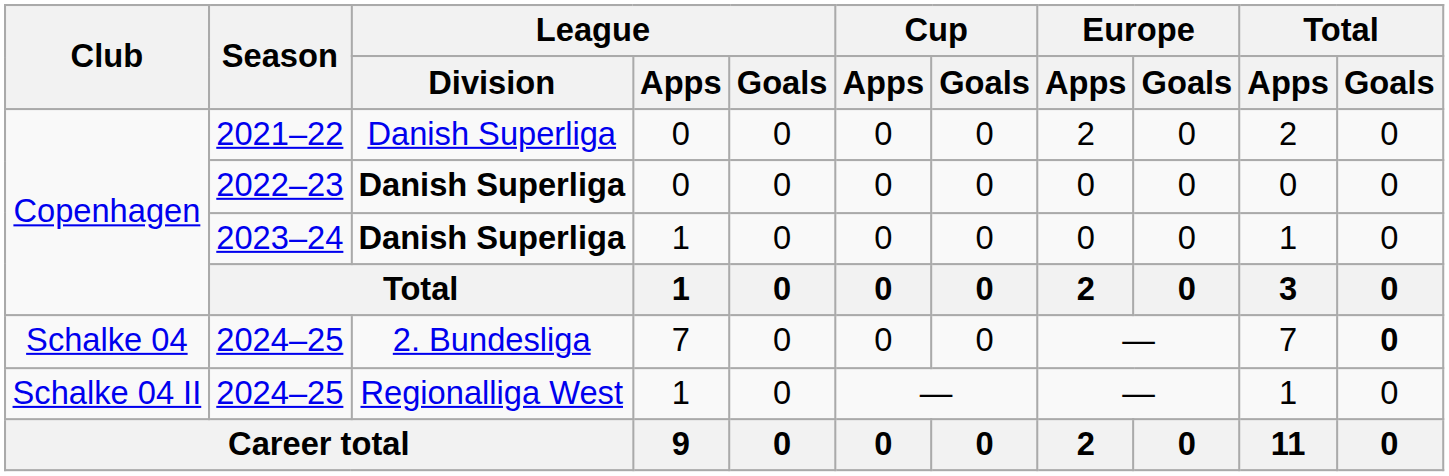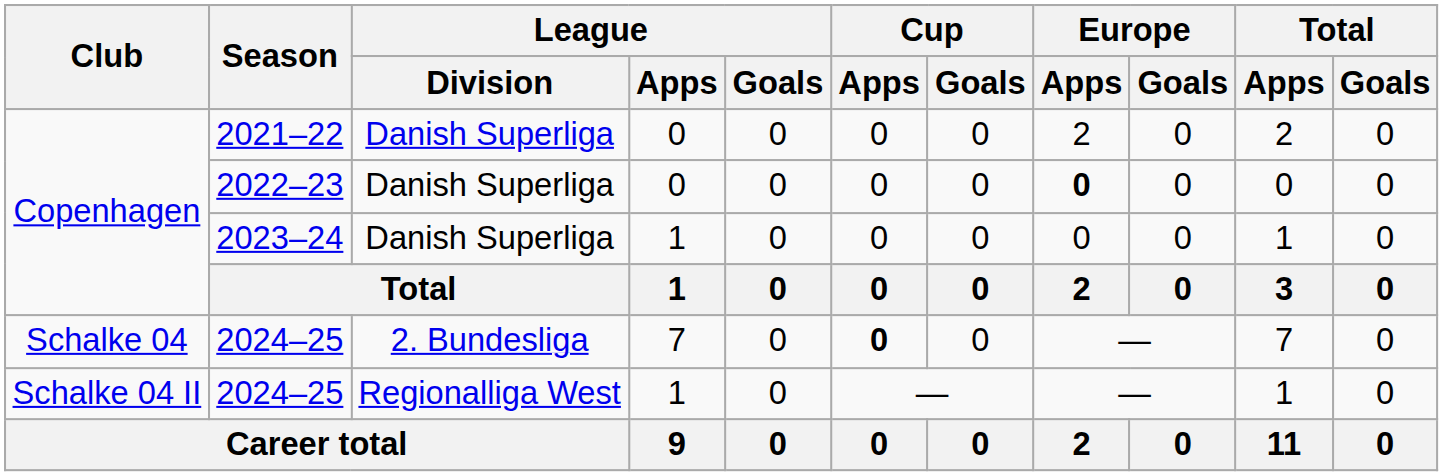(492, 185) bold -> (490, 185) normal
(1086, 185) normal -> (1082, 185) bold
(492, 237) bold -> (490, 237) normal
(883, 340) normal -> (879, 340) bold
(1389, 340) bold -> (1385, 340) normal
